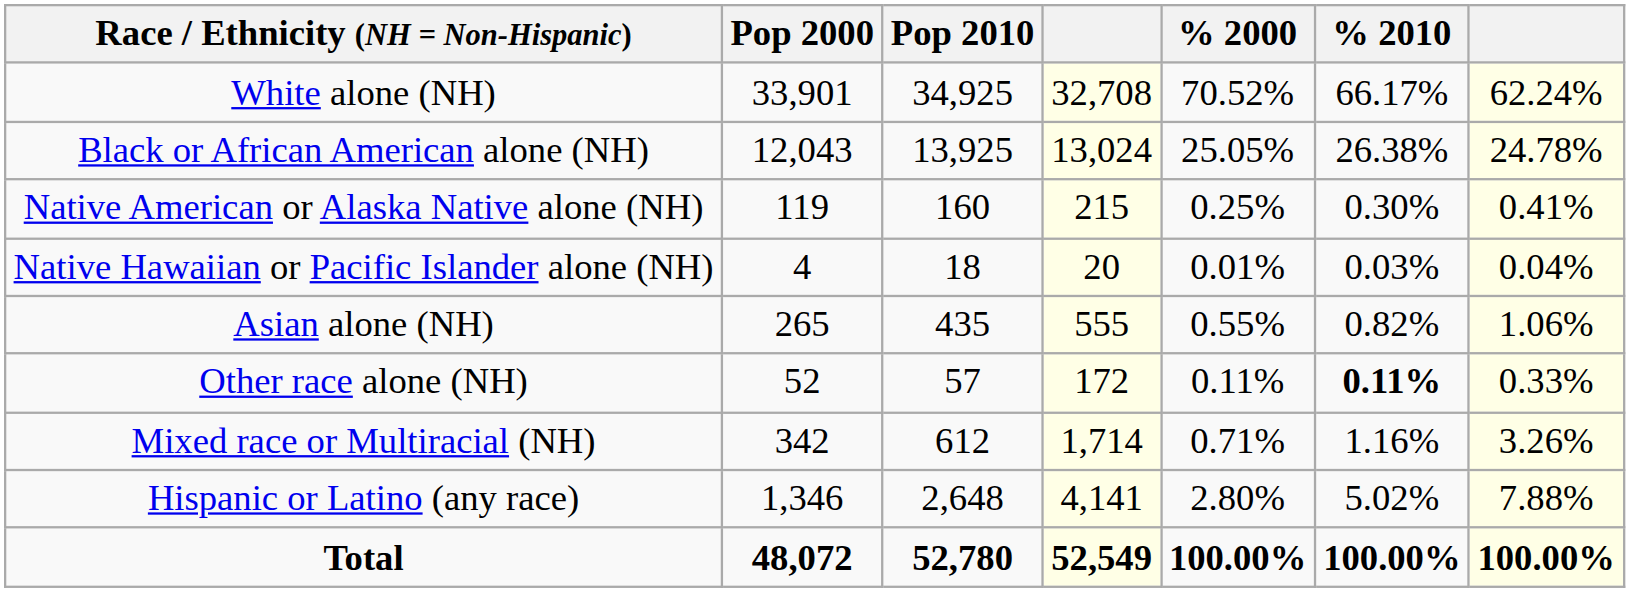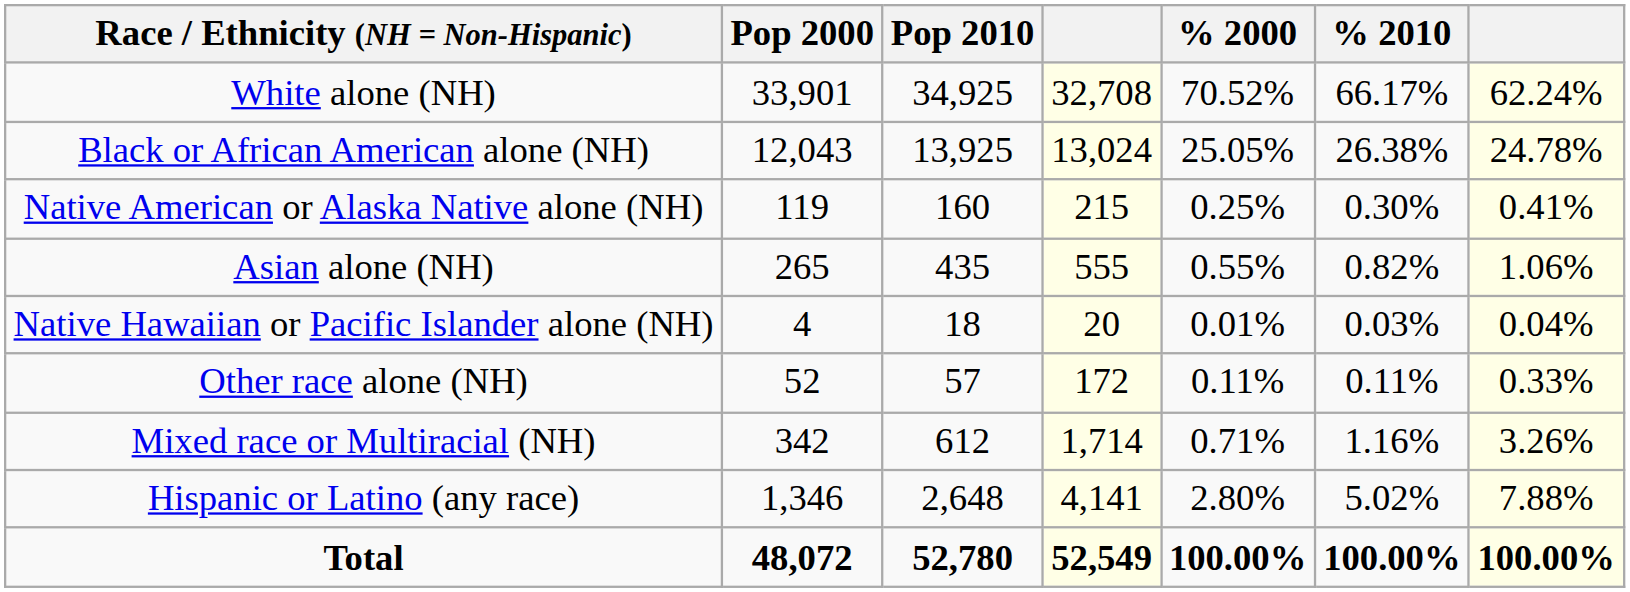rows swapped: (364, 324) <-> (364, 265)
(1392, 382) bold -> (1392, 382) normal
